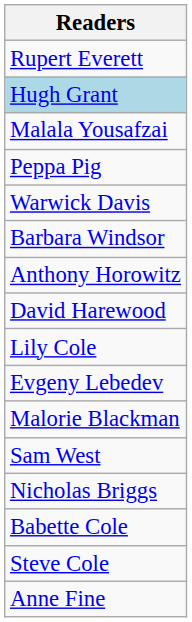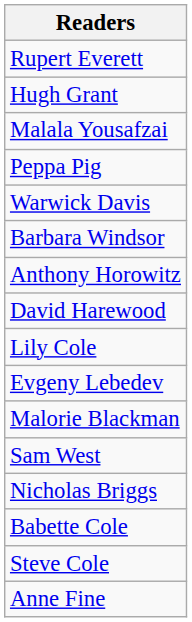(64, 94) lightblue background -> (64, 94) no background
